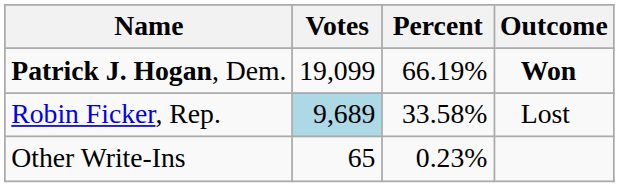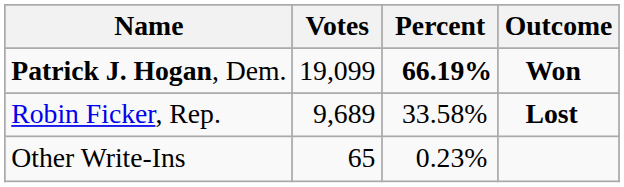(438, 70) normal -> (440, 70) bold
(337, 114) lightblue background -> (337, 114) no background
(535, 114) normal -> (541, 114) bold
